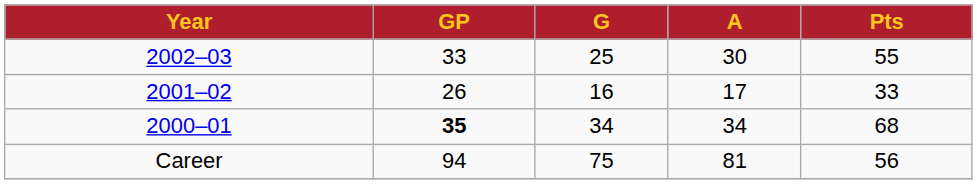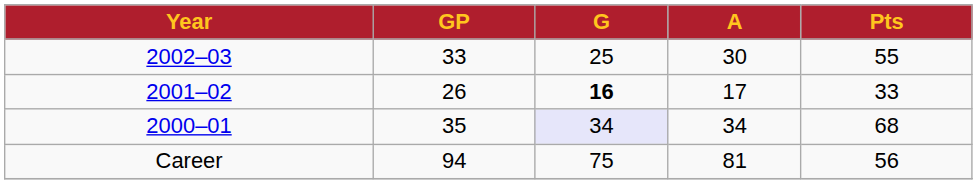(601, 91) normal -> (601, 91) bold
(454, 126) bold -> (454, 126) normal
(601, 126) no background -> (601, 126) lavender background
